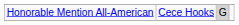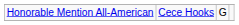(223, 12) lightgrey background -> (223, 12) no background
